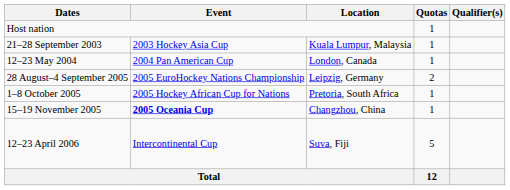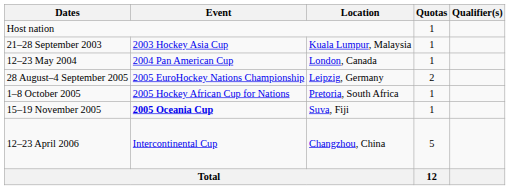(347, 110) Changzhou, China -> (329, 110) Suva, Fiji
(329, 143) Suva, Fiji -> (347, 143) Changzhou, China
